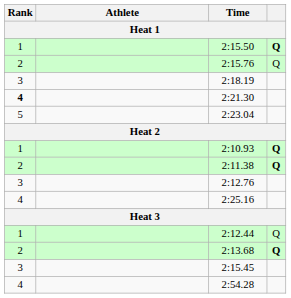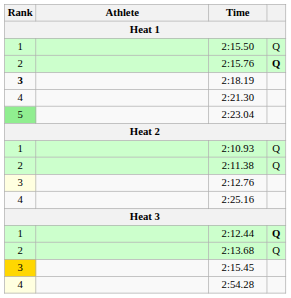(276, 47) bold -> (276, 47) normal
(276, 64) normal -> (276, 64) bold
(20, 81) normal -> (20, 81) bold
(20, 98) bold -> (20, 98) normal
(20, 115) no background -> (20, 115) lightgreen background
(276, 149) bold -> (276, 149) normal
(276, 166) bold -> (276, 166) normal
(20, 183) no background -> (20, 183) lightyellow background
(276, 234) normal -> (276, 234) bold
(276, 251) bold -> (276, 251) normal
(20, 268) no background -> (20, 268) gold background
(20, 285) no background -> (20, 285) lightyellow background
